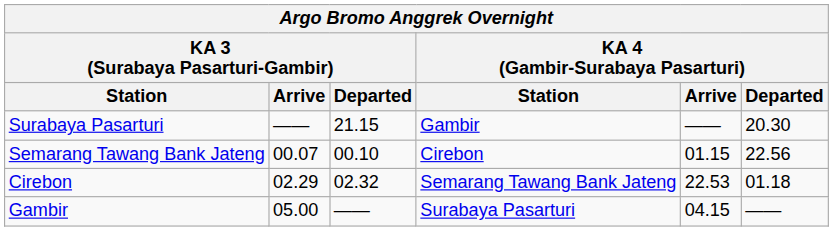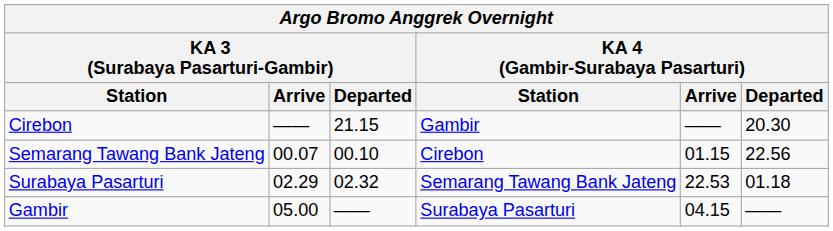(86, 125) Surabaya Pasarturi -> (40, 125) Cirebon
(40, 182) Cirebon -> (86, 182) Surabaya Pasarturi
